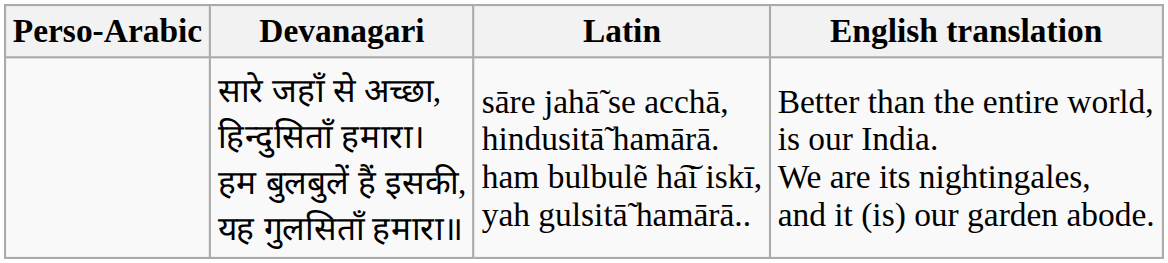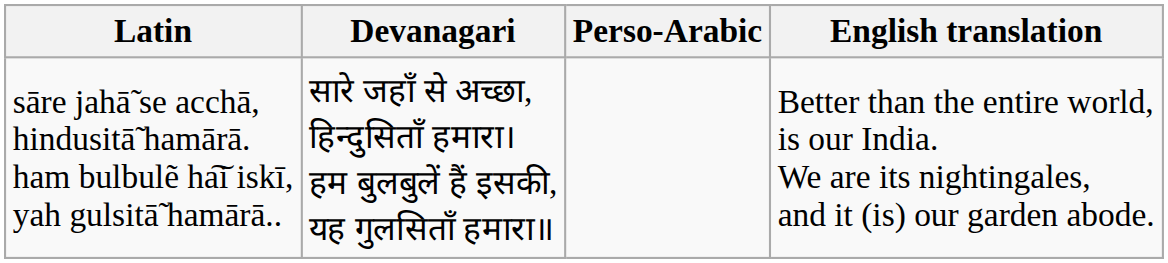columns swapped: (107, 31) <-> (622, 31)
